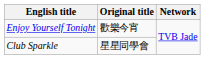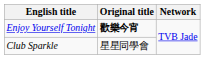(119, 28) normal -> (119, 28) bold
